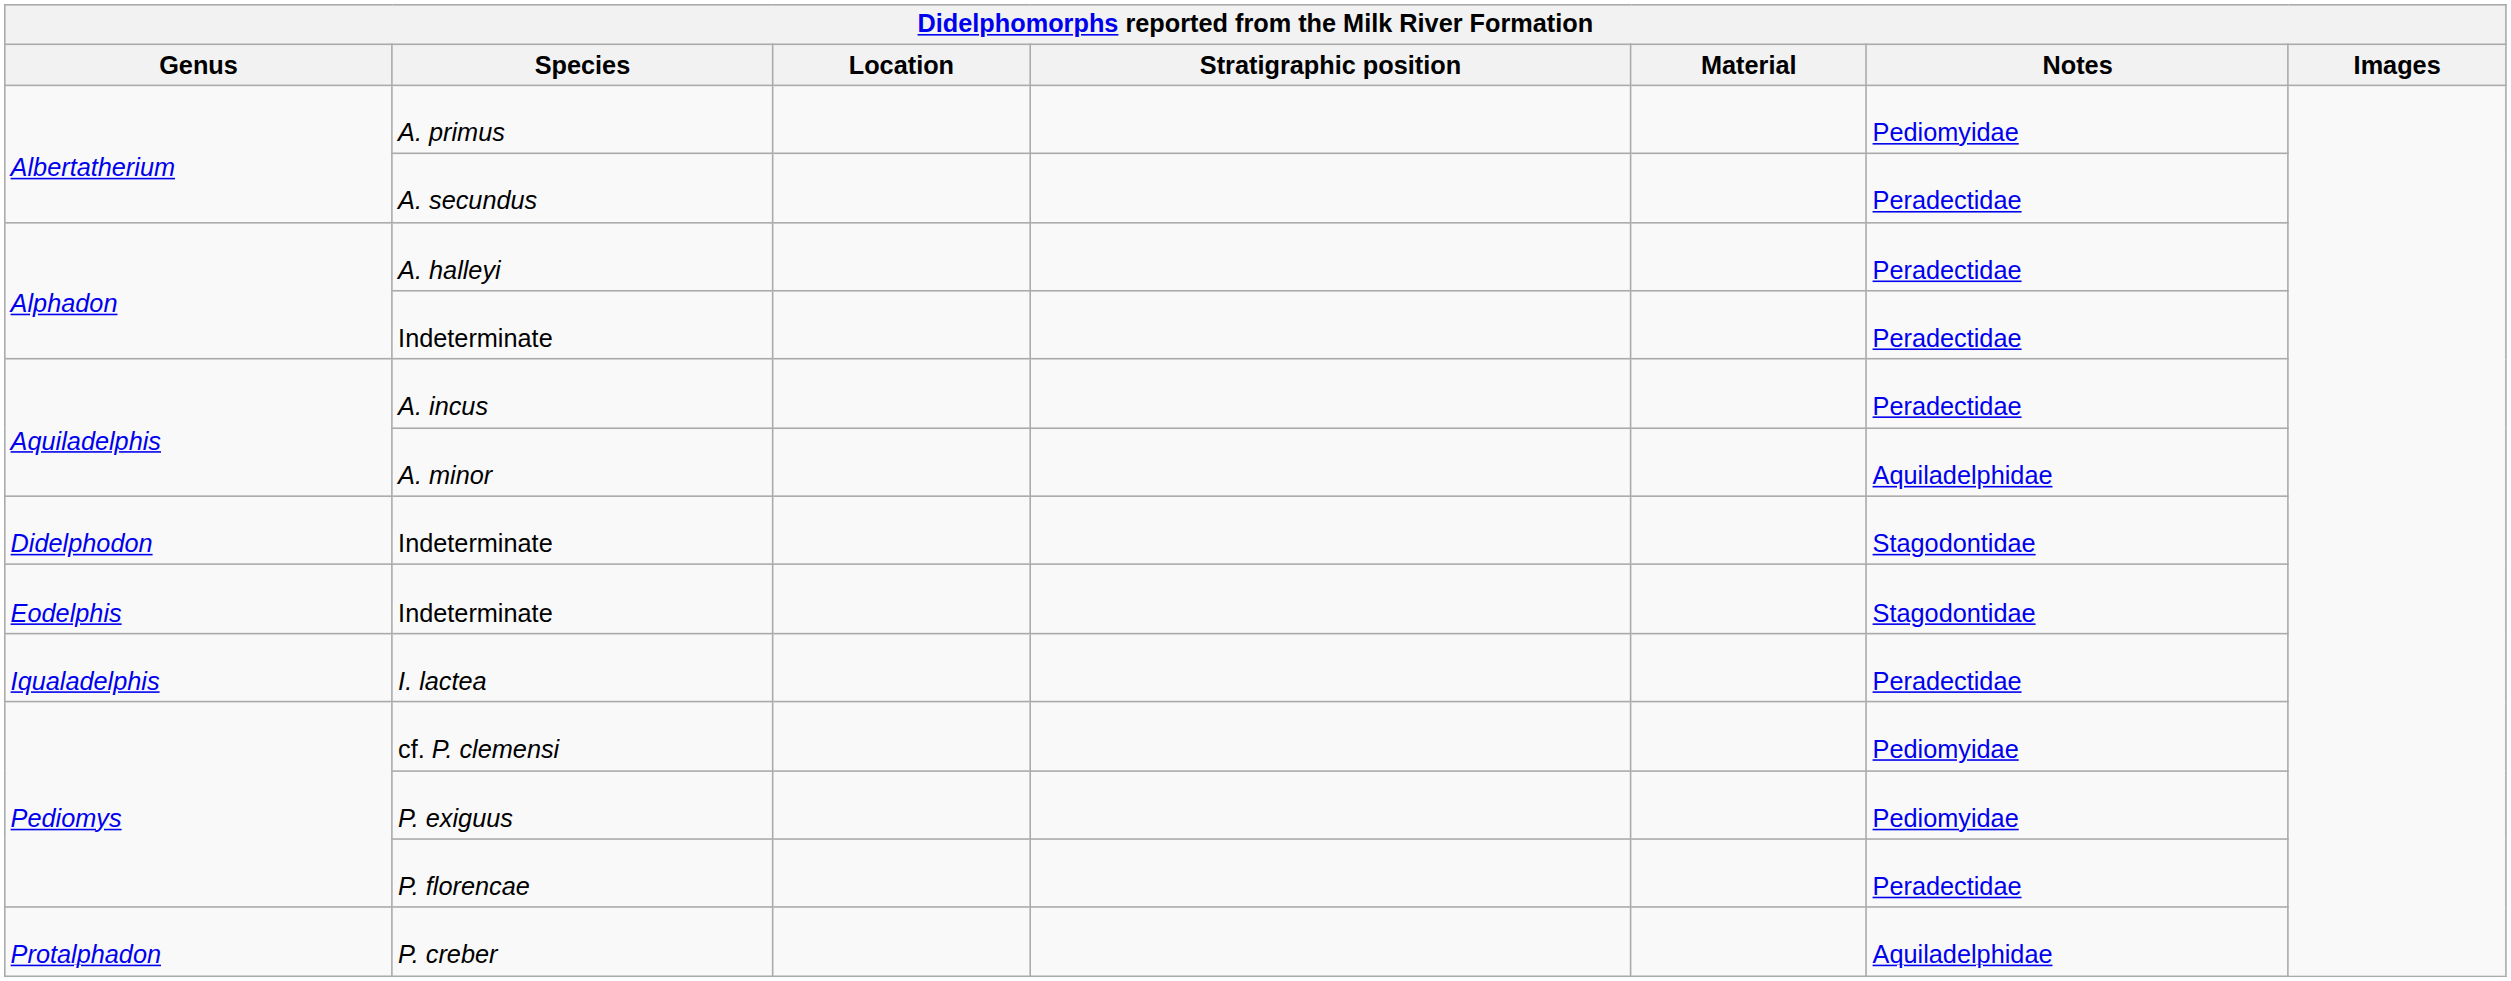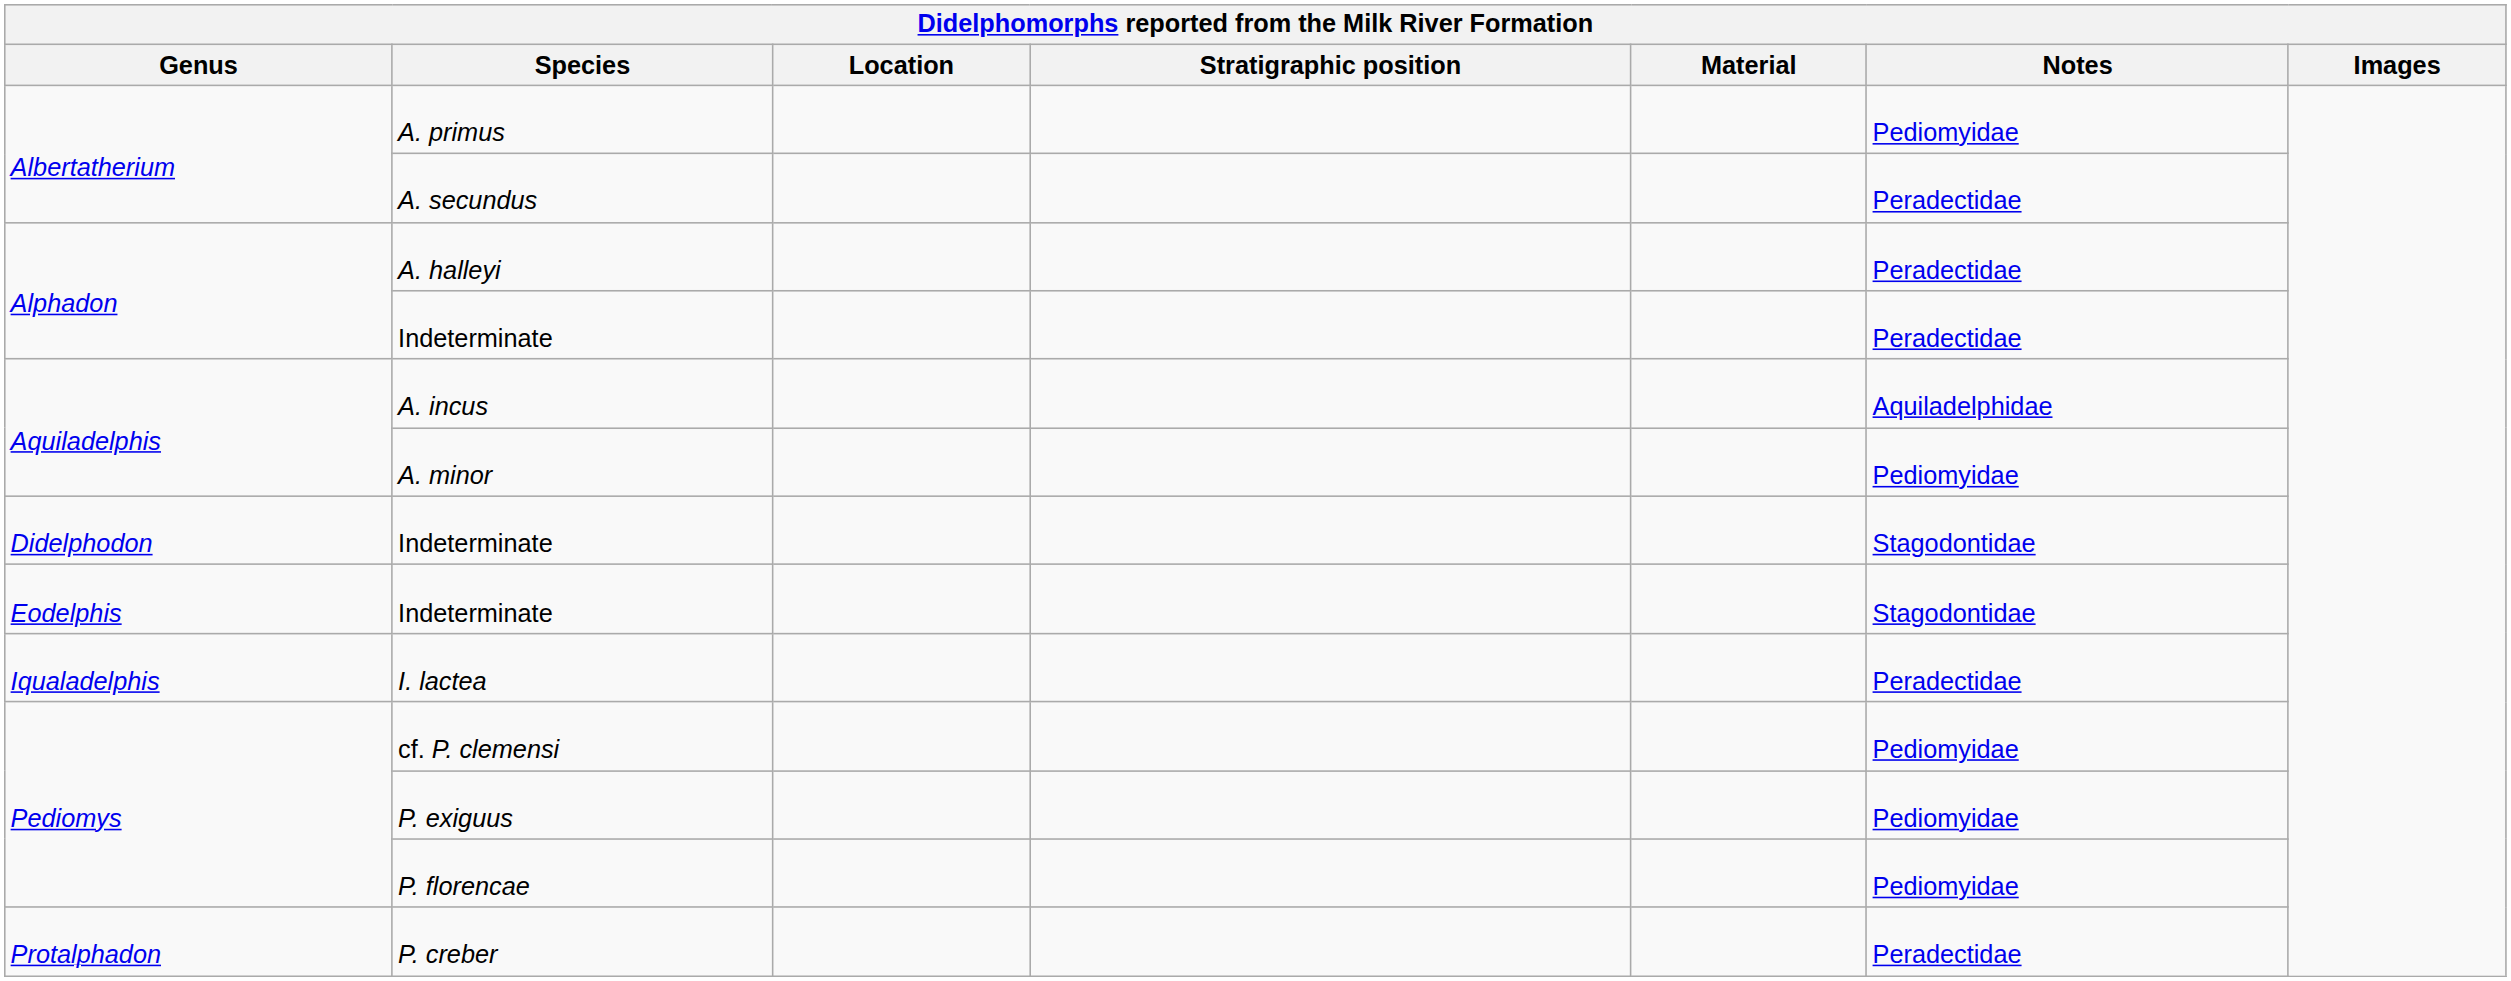(1947, 407) Peradectidae -> (1963, 407) Aquiladelphidae
(1963, 475) Aquiladelphidae -> (1946, 475) Pediomyidae
(1947, 887) Peradectidae -> (1946, 887) Pediomyidae
(1963, 955) Aquiladelphidae -> (1947, 955) Peradectidae
